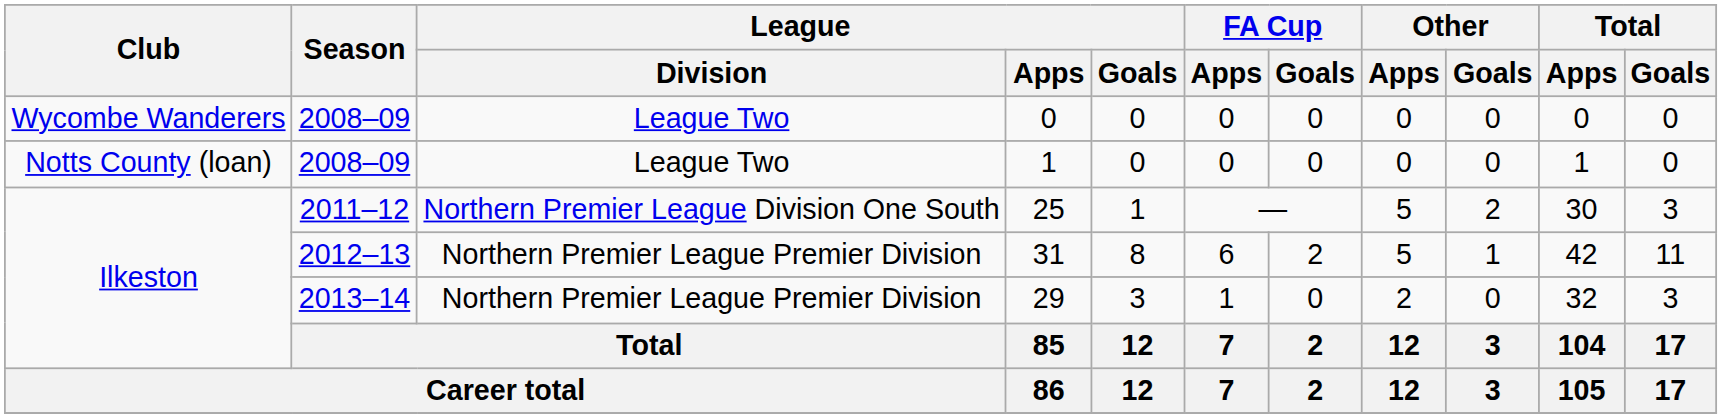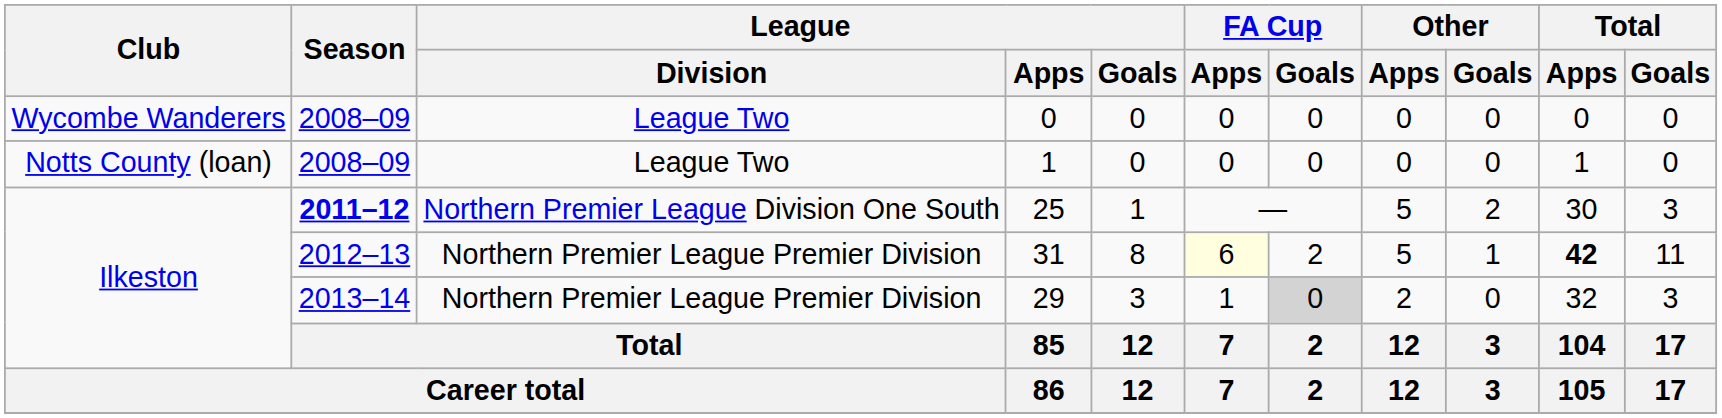(354, 208) normal -> (354, 208) bold
(1226, 254) no background -> (1226, 254) lightyellow background
(1582, 254) normal -> (1582, 254) bold
(1315, 299) no background -> (1315, 299) lightgrey background
